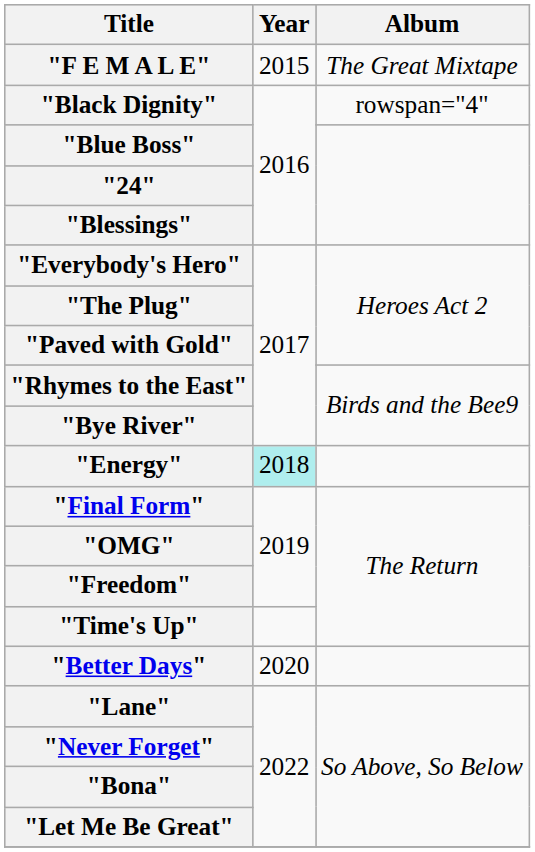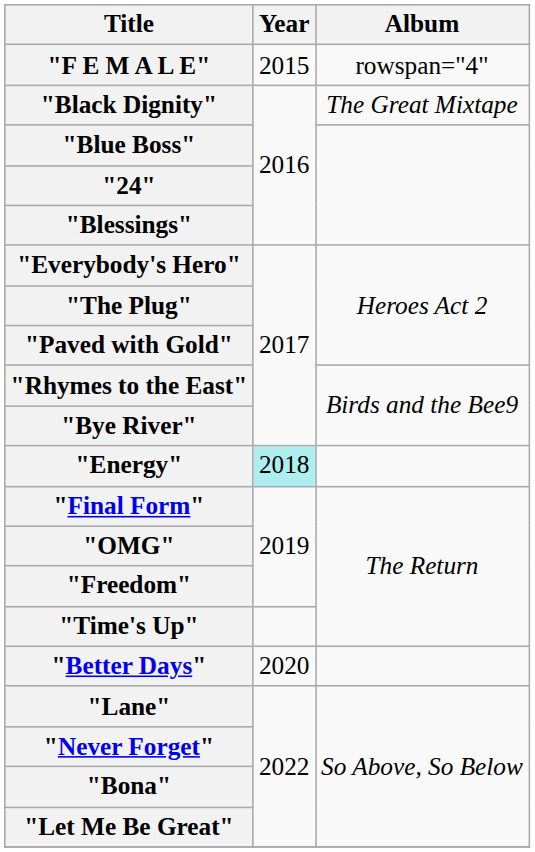(422, 64) The Great Mixtape -> (422, 64) rowspan="4"
(422, 104) rowspan="4" -> (422, 104) The Great Mixtape
